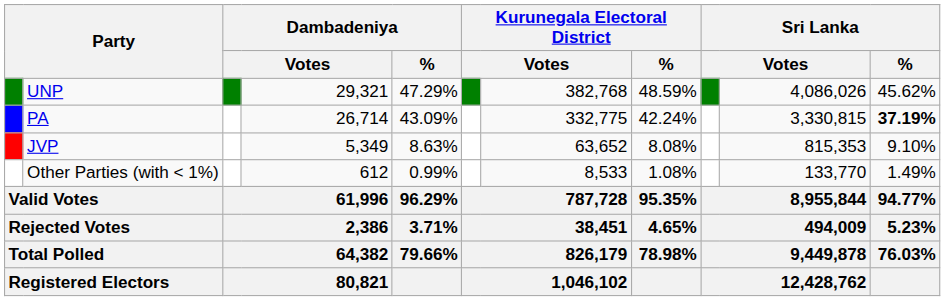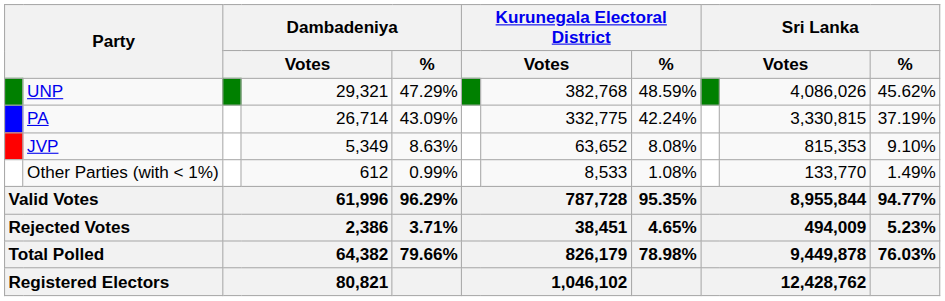(907, 118) bold -> (907, 118) normal
